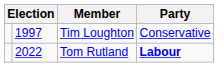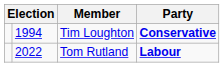(28, 33) 1997 -> (28, 33) 1994
(175, 33) normal -> (178, 33) bold
